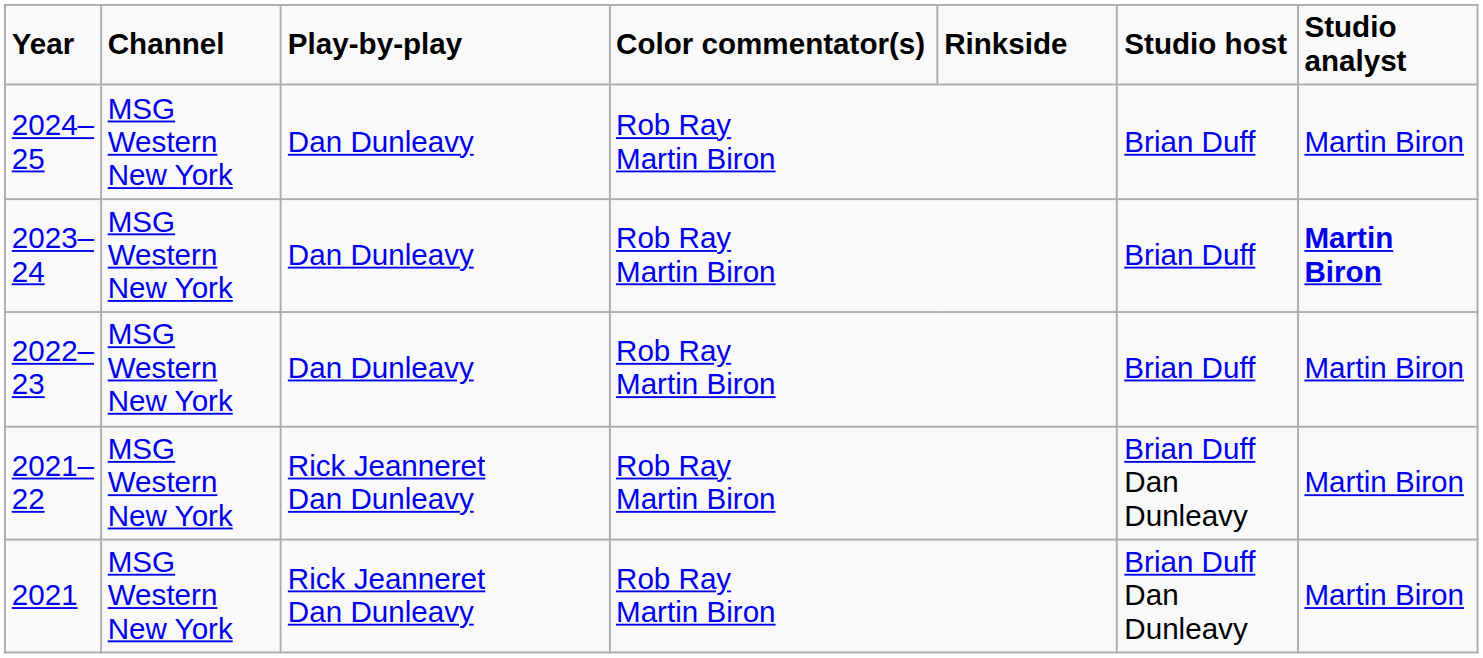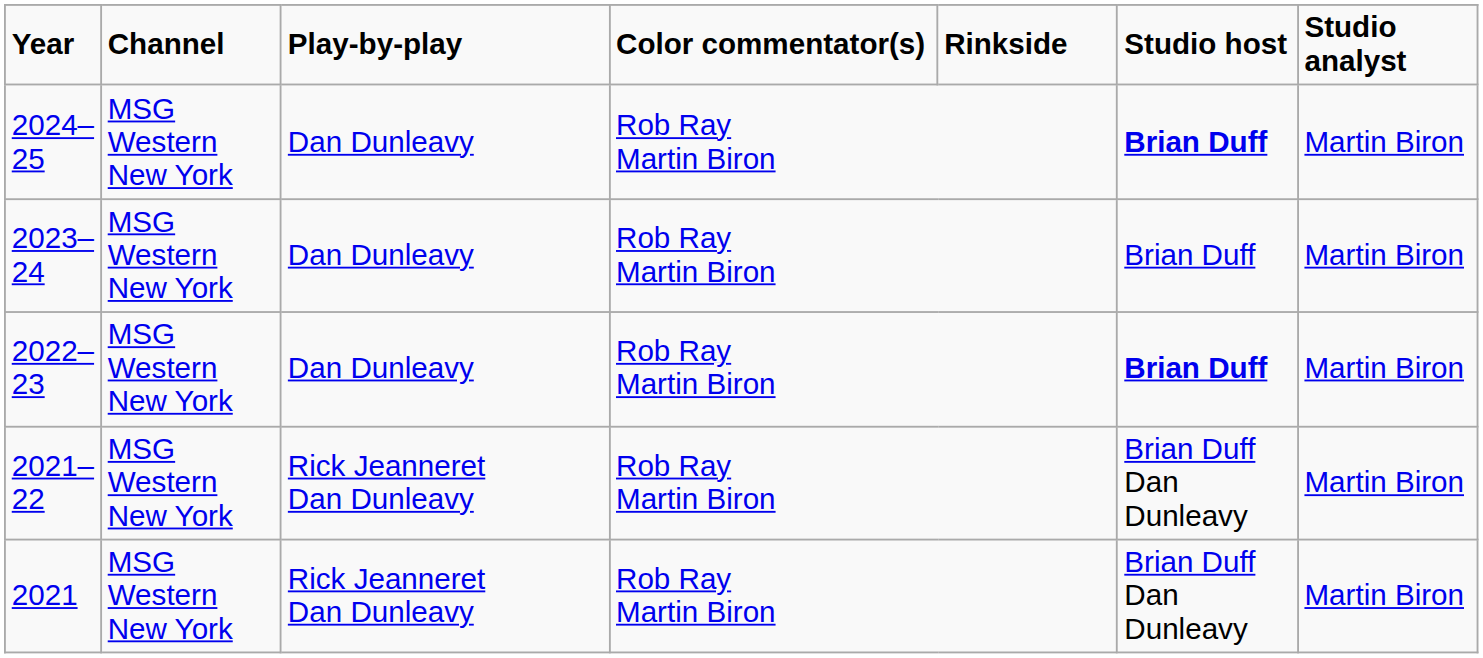(1190, 141) normal -> (1196, 141) bold
(1349, 255) bold -> (1384, 255) normal
(1190, 368) normal -> (1196, 368) bold
